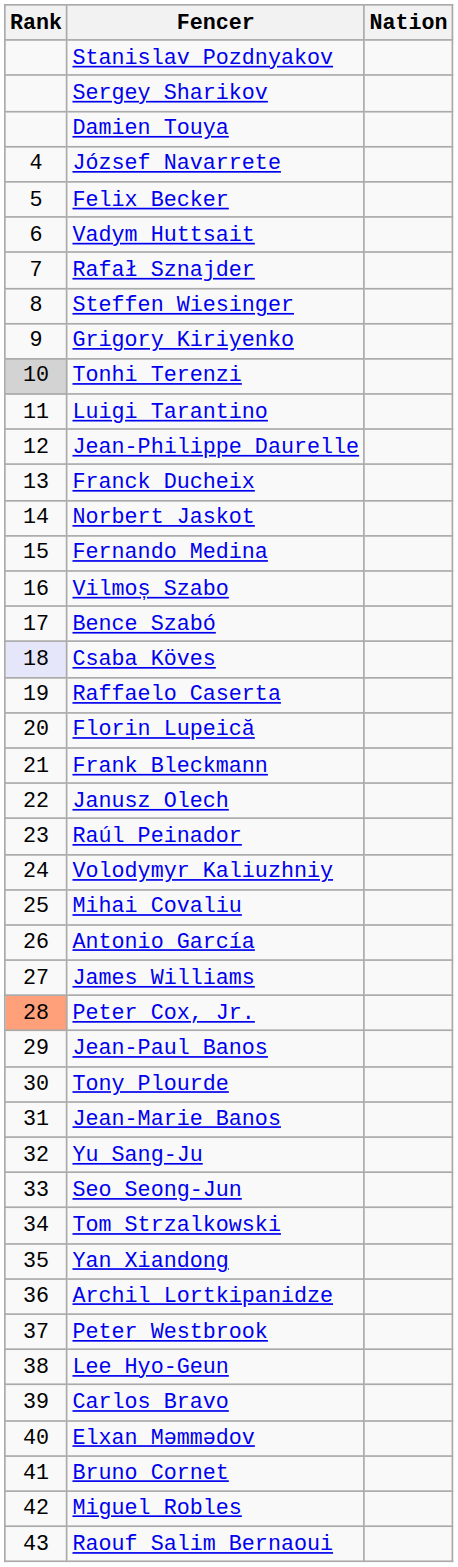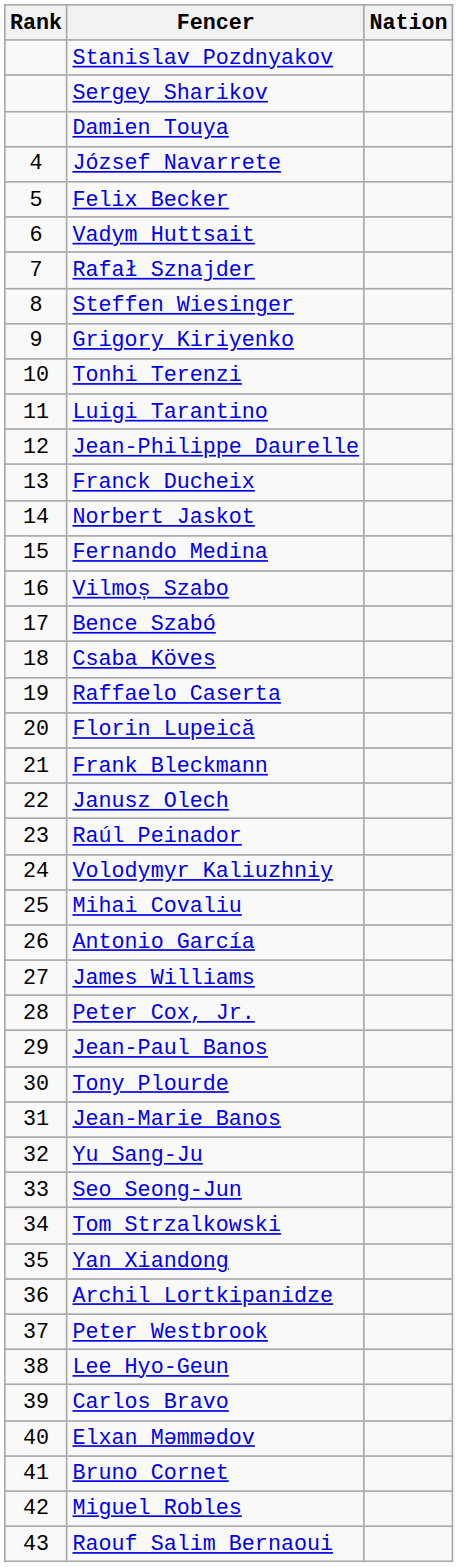(36, 376) lightgrey background -> (36, 376) no background
(36, 659) lavender background -> (36, 659) no background
(36, 1013) lightsalmon background -> (36, 1013) no background
